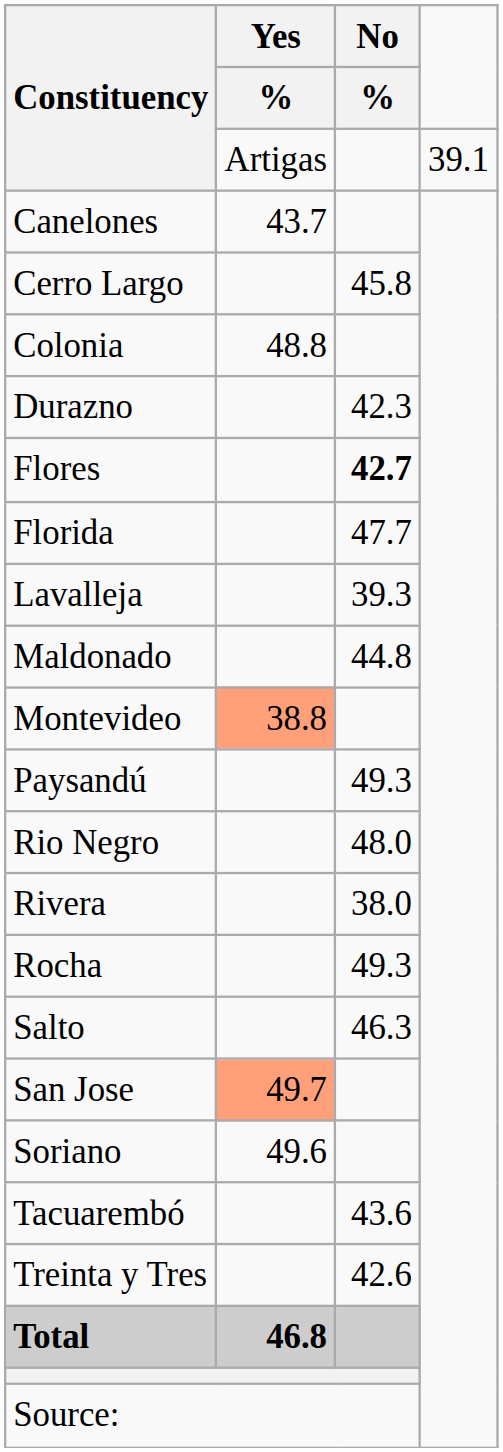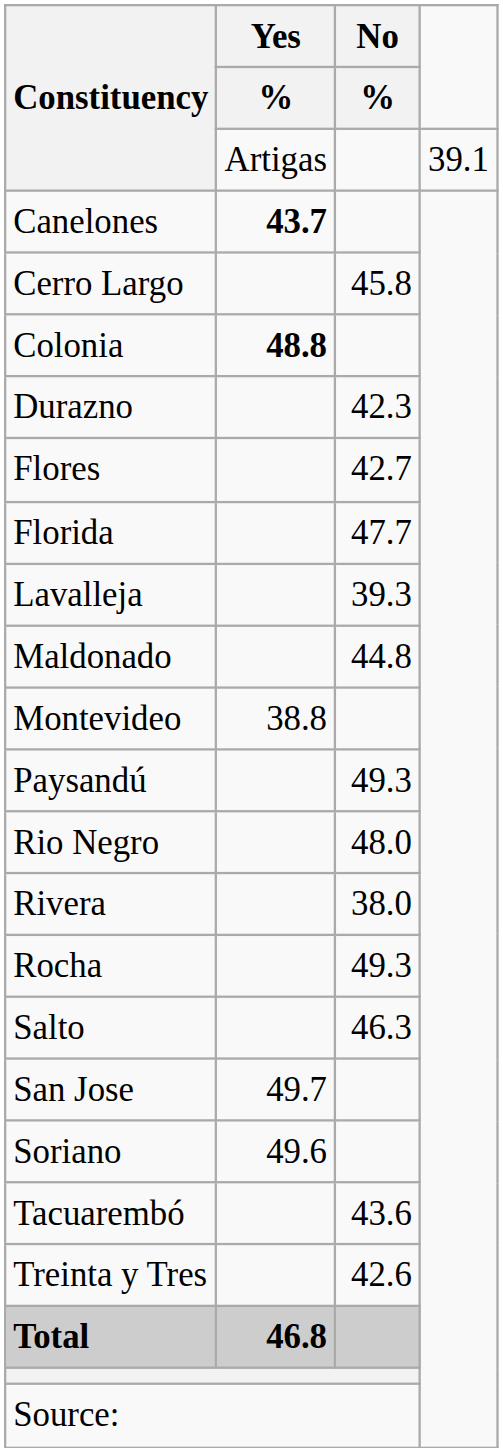(297, 221) normal -> (297, 221) bold
(297, 345) normal -> (297, 345) bold
(381, 469) bold -> (381, 469) normal
(297, 717) lightsalmon background -> (297, 717) no background
(297, 1089) lightsalmon background -> (297, 1089) no background
